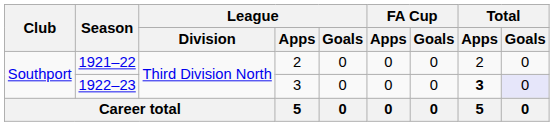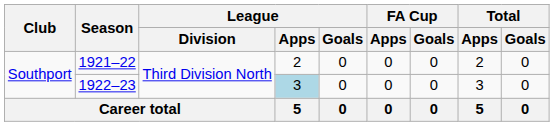(297, 86) no background -> (297, 86) lightblue background
(480, 86) bold -> (480, 86) normal
(525, 86) lavender background -> (525, 86) no background
